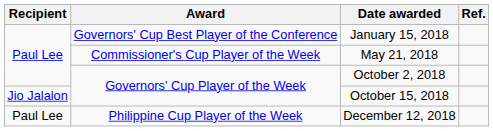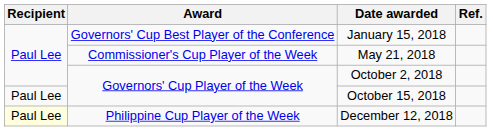(38, 95) Jio Jalalon -> (36, 95) Paul Lee
(38, 116) no background -> (36, 116) lightyellow background
